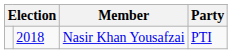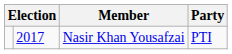(30, 37) 2018 -> (30, 37) 2017
